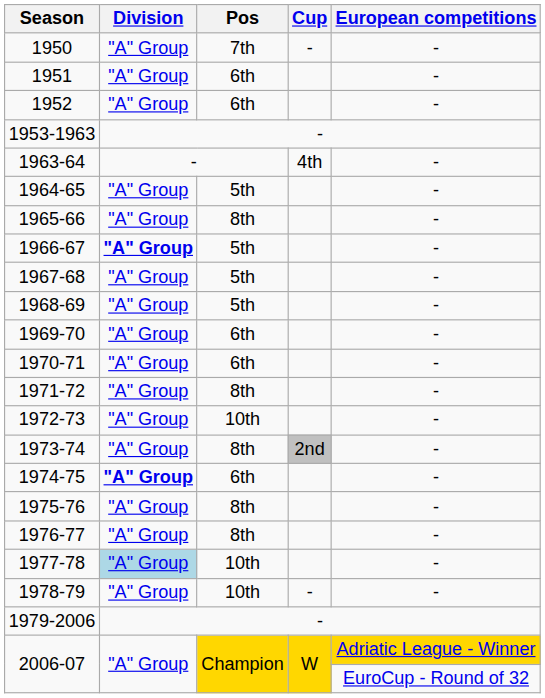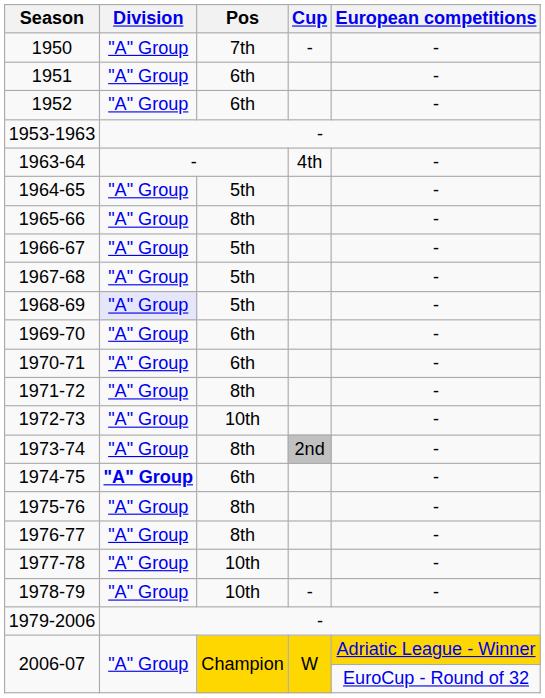(148, 248) bold -> (148, 248) normal
(148, 305) no background -> (148, 305) lavender background
(148, 563) lightblue background -> (148, 563) no background
